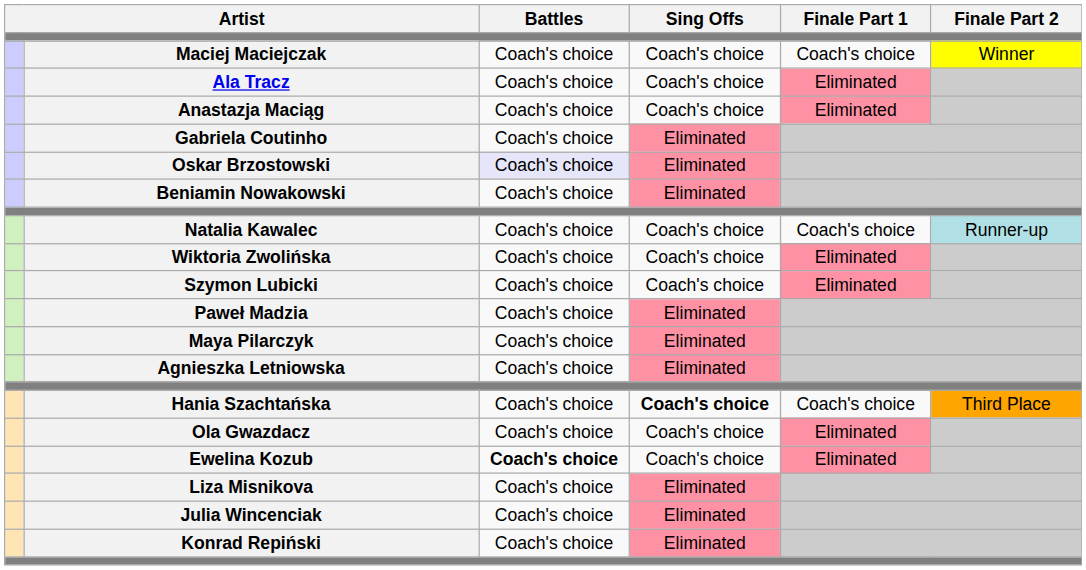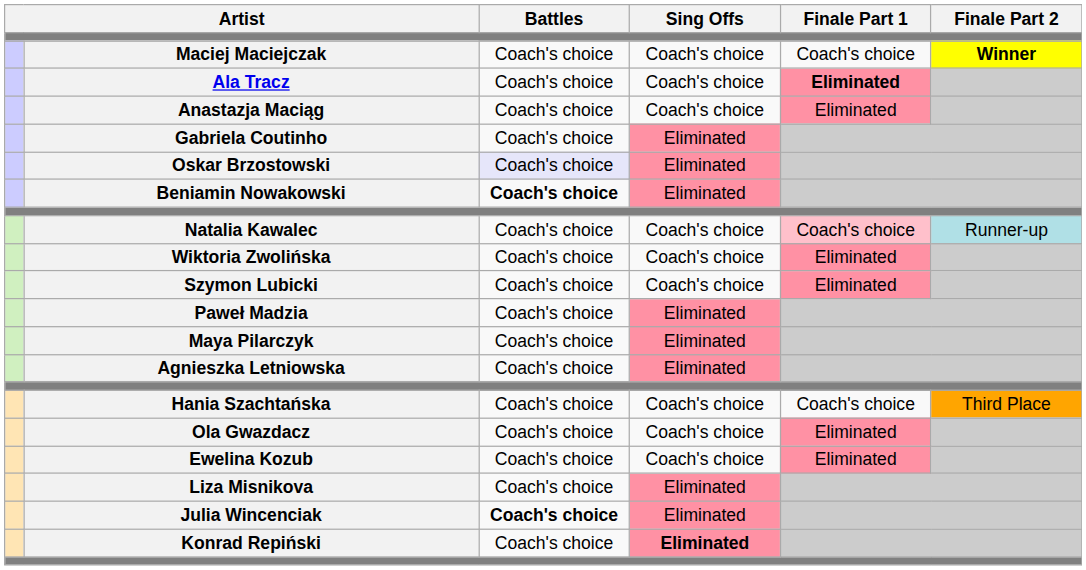(1006, 55) normal -> (1006, 55) bold
(856, 83) normal -> (856, 83) bold
(554, 194) normal -> (554, 194) bold
(856, 230) no background -> (856, 230) pink background
(705, 404) bold -> (705, 404) normal
(554, 460) bold -> (554, 460) normal
(554, 515) normal -> (554, 515) bold
(705, 543) normal -> (705, 543) bold
